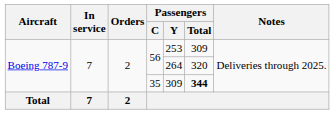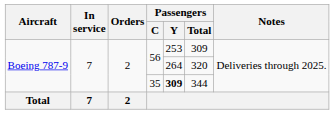(174, 83) normal -> (174, 83) bold
(199, 83) bold -> (199, 83) normal
